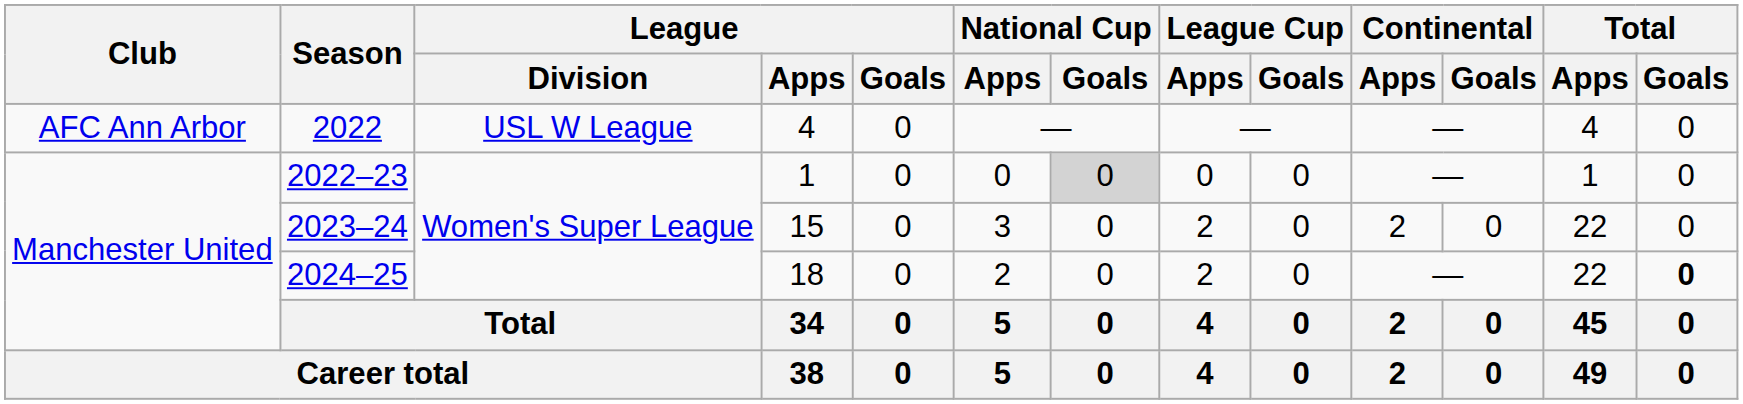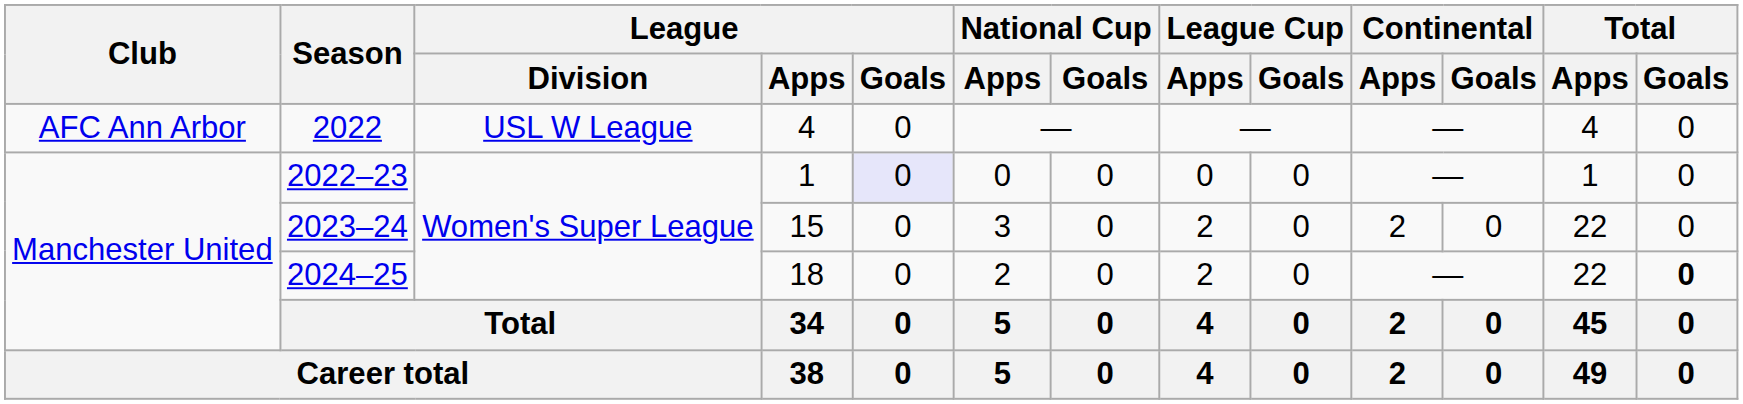(903, 176) no background -> (903, 176) lavender background
(1105, 176) lightgrey background -> (1105, 176) no background
